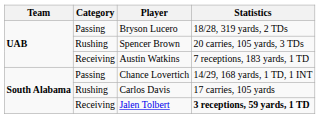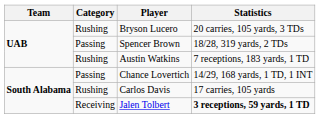(90, 28) Passing -> (92, 28) Rushing
(241, 28) 18/28, 319 yards, 2 TDs -> (249, 28) 20 carries, 105 yards, 3 TDs
(92, 43) Rushing -> (90, 43) Passing
(249, 43) 20 carries, 105 yards, 3 TDs -> (241, 43) 18/28, 319 yards, 2 TDs
(95, 59) Receiving -> (92, 59) Rushing
